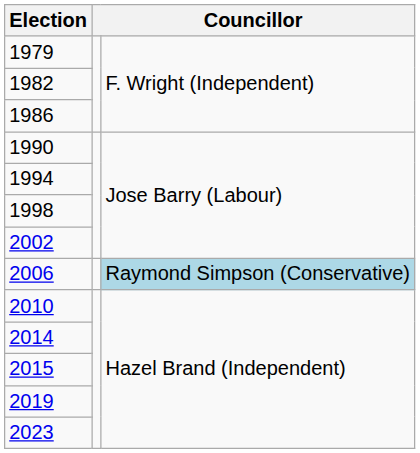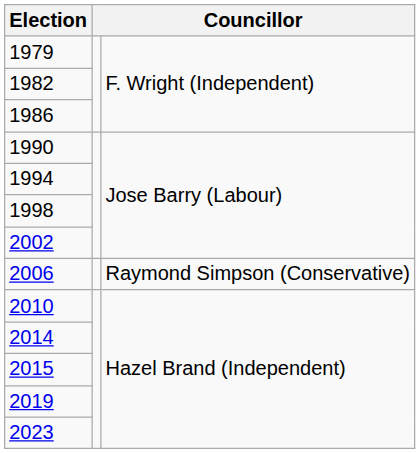(258, 274) lightblue background -> (258, 274) no background
